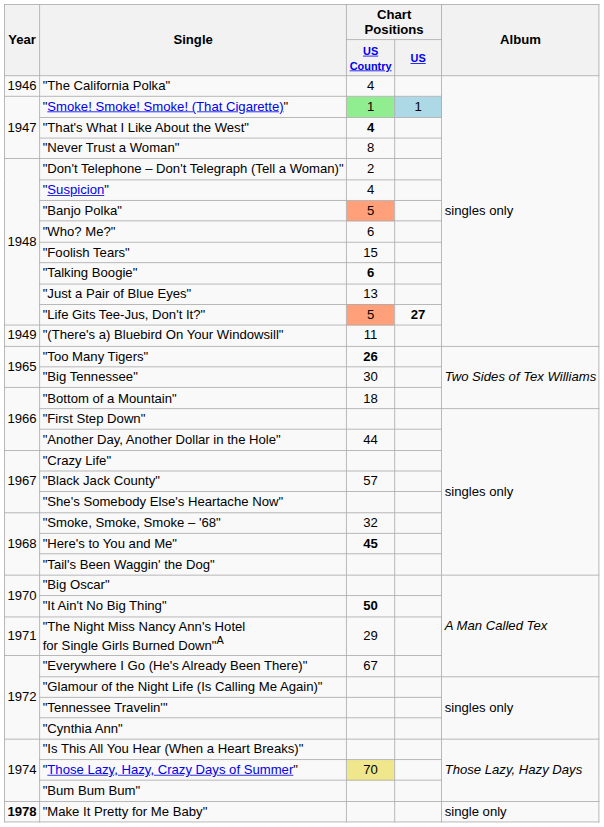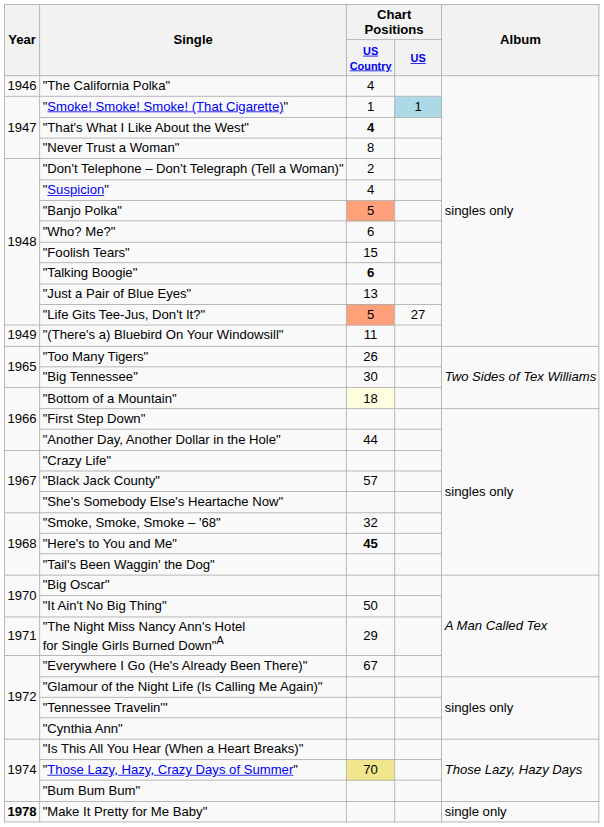(371, 106) lightgreen background -> (371, 106) no background
(418, 314) bold -> (418, 314) normal
(371, 356) bold -> (371, 356) normal
(371, 398) no background -> (371, 398) lightyellow background
(371, 606) bold -> (371, 606) normal
